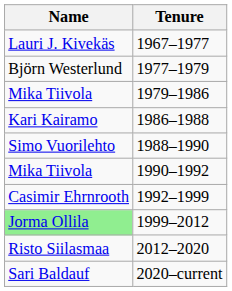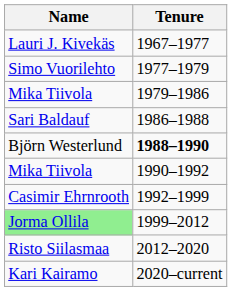(65, 68) Björn Westerlund -> (62, 68) Simo Vuorilehto
(53, 119) Kari Kairamo -> (49, 119) Sari Baldauf
(62, 145) Simo Vuorilehto -> (65, 145) Björn Westerlund
(173, 145) normal -> (173, 145) bold
(49, 273) Sari Baldauf -> (53, 273) Kari Kairamo
